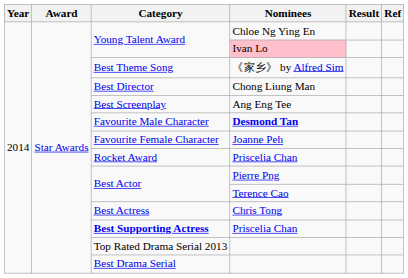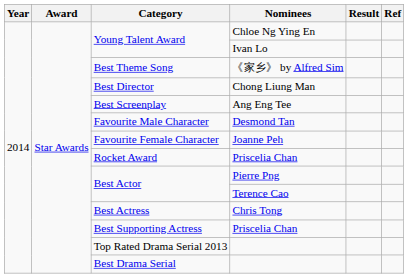(250, 48) pink background -> (250, 48) no background
(265, 122) bold -> (264, 122) normal
(151, 228) bold -> (148, 228) normal
